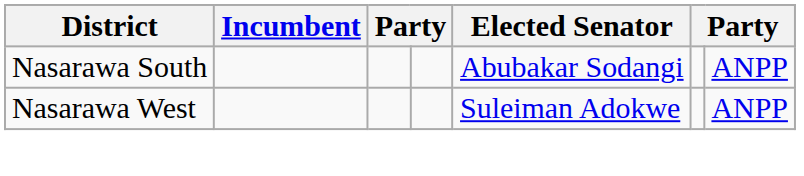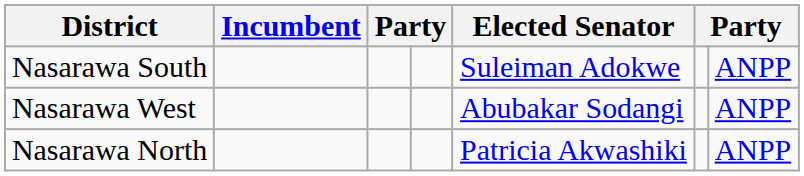(572, 66) Abubakar Sodangi -> (570, 66) Suleiman Adokwe
(570, 108) Suleiman Adokwe -> (572, 108) Abubakar Sodangi
+ row: (110, 149)
